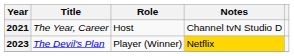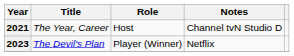(200, 43) gold background -> (200, 43) no background
